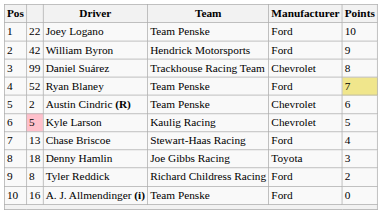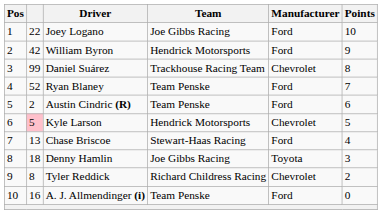(180, 31) Team Penske -> (190, 31) Joe Gibbs Racing
(348, 85) khaki background -> (348, 85) no background
(294, 104) Chevrolet -> (282, 104) Ford
(183, 122) Kaulig Racing -> (200, 122) Hendrick Motorsports
(282, 176) Ford -> (294, 176) Chevrolet
